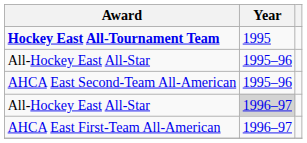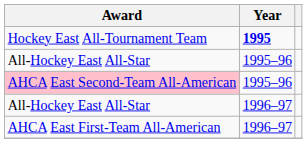(114, 37) bold -> (107, 37) normal
(257, 37) normal -> (257, 37) bold
(122, 82) no background -> (122, 82) pink background
(267, 104) lightgrey background -> (267, 104) no background
